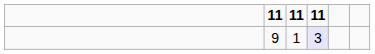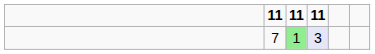(275, 37) 9 -> (275, 37) 7
(296, 37) no background -> (296, 37) lightgreen background
